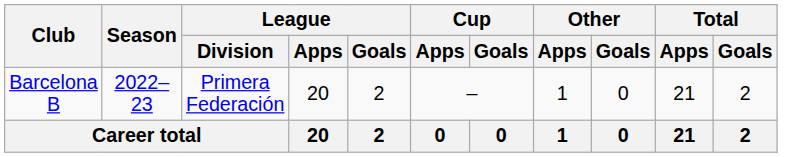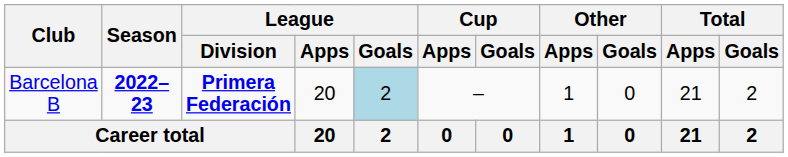(142, 93) normal -> (142, 93) bold
(235, 93) normal -> (238, 93) bold
(379, 93) no background -> (386, 93) lightblue background
